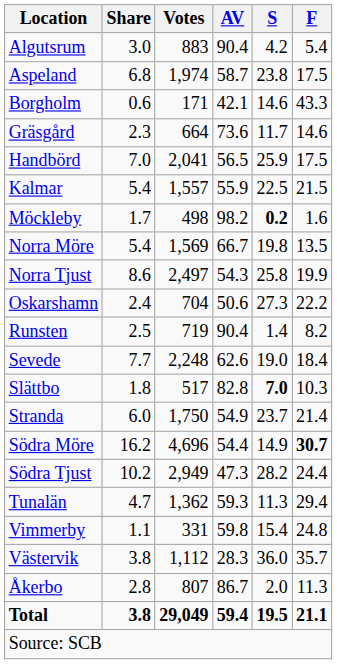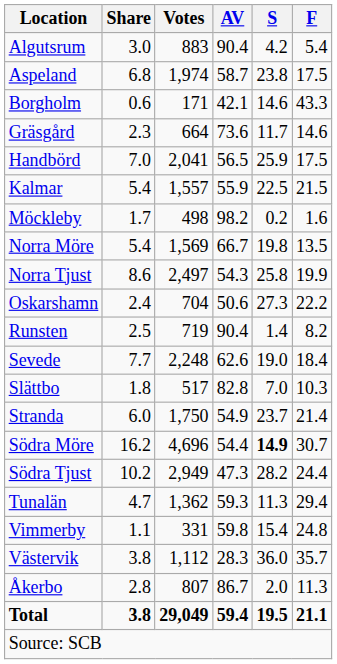(277, 217) bold -> (277, 217) normal
(277, 388) bold -> (277, 388) normal
(272, 445) normal -> (272, 445) bold
(312, 445) bold -> (312, 445) normal
